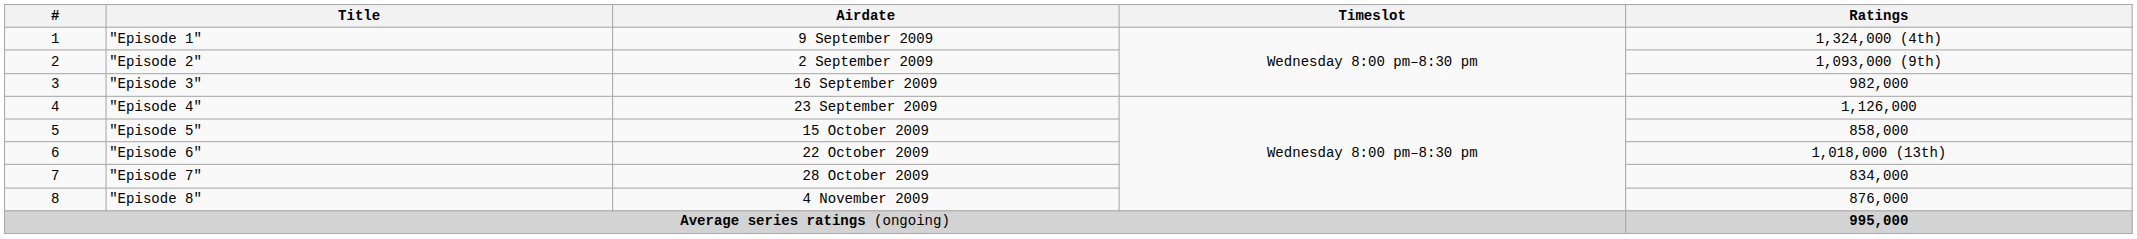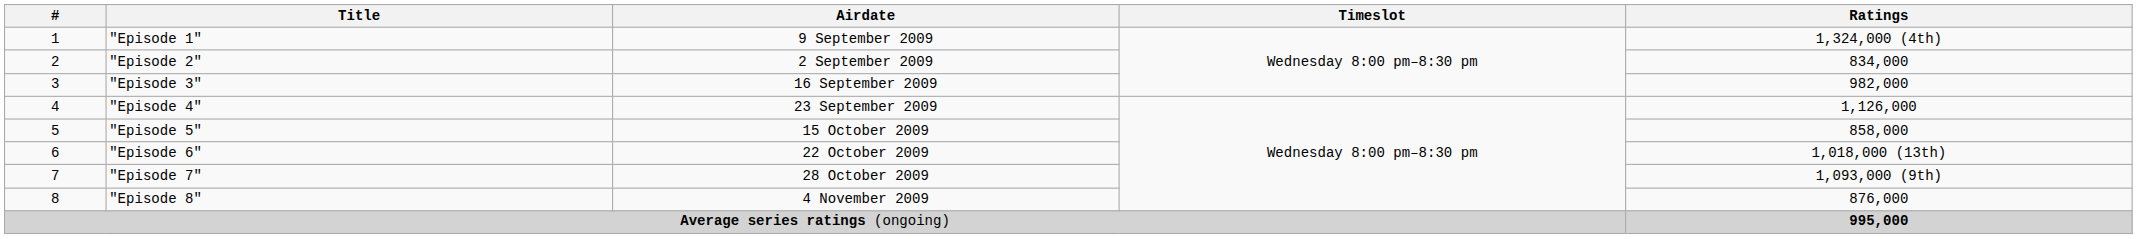(1879, 62) 1,093,000 (9th) -> (1879, 62) 834,000
(1879, 176) 834,000 -> (1879, 176) 1,093,000 (9th)
